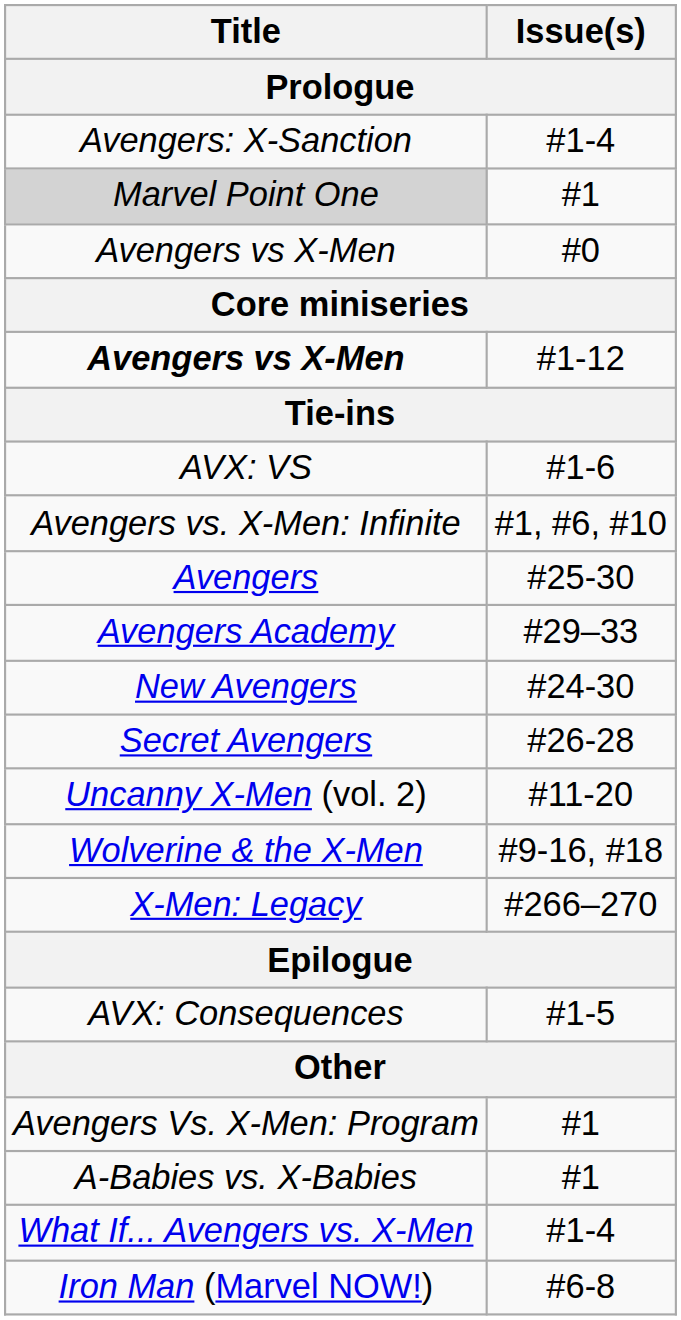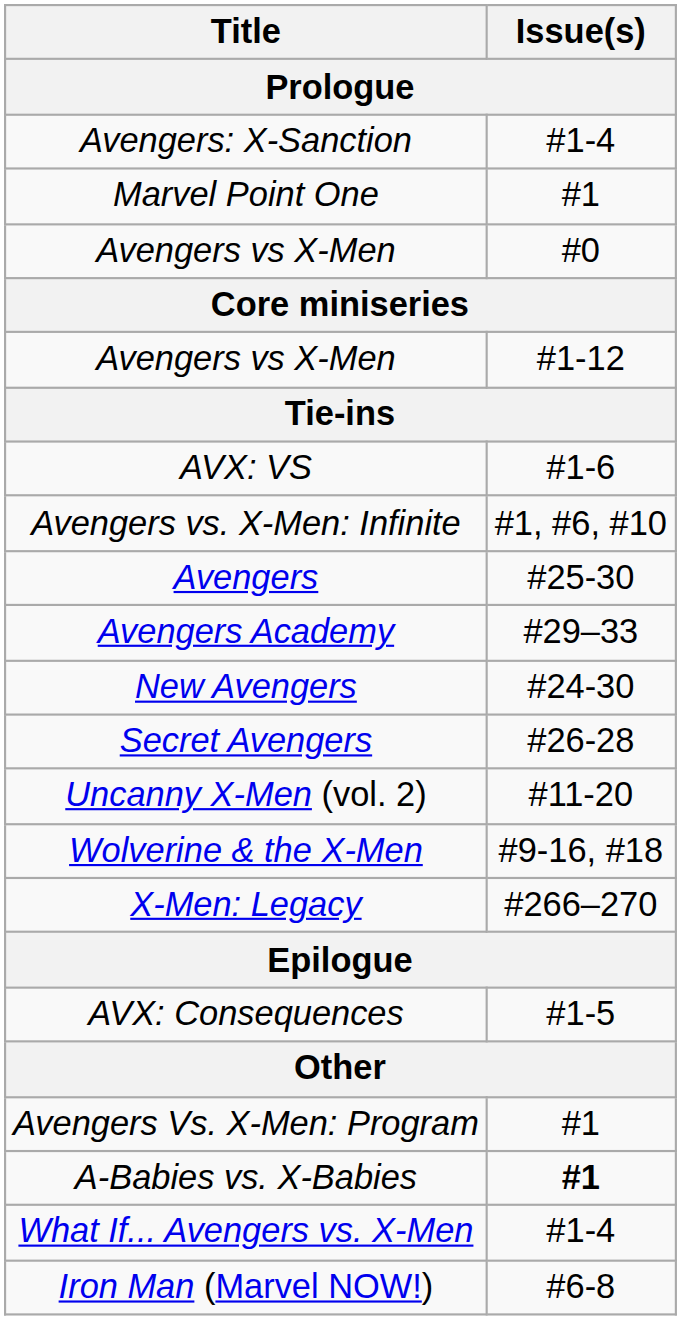(246, 195) lightgrey background -> (246, 195) no background
(246, 359) bold -> (246, 359) normal
(581, 1177) normal -> (581, 1177) bold
